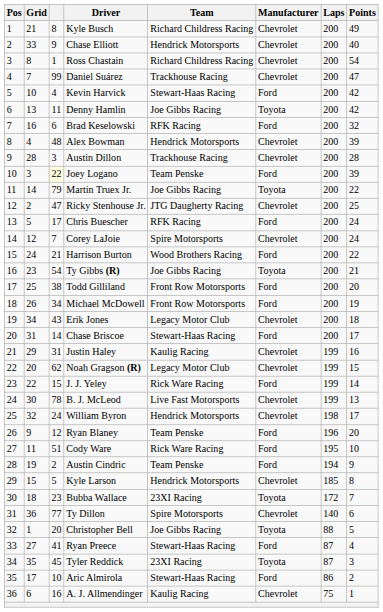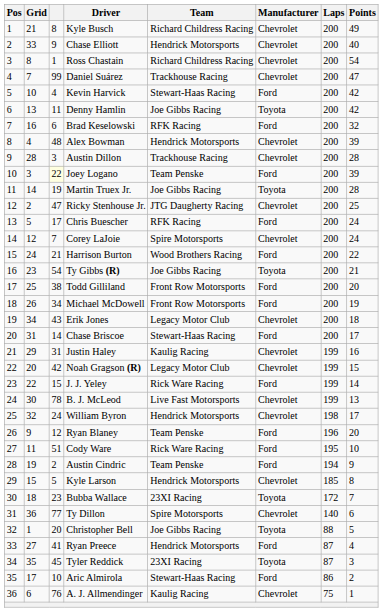(57, 190) 79 -> (57, 190) 19
(354, 190) 22 -> (354, 190) 28
(57, 367) 62 -> (57, 367) 42
(193, 545) Stewart-Haas Racing -> (195, 545) Hendrick Motorsports
(57, 594) 16 -> (57, 594) 76
